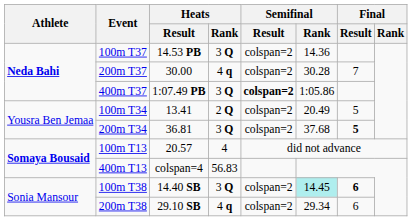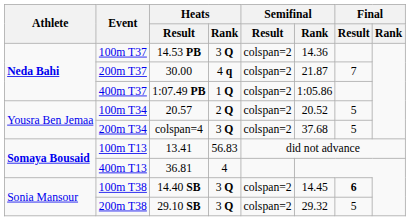(317, 72) 30.28 -> (315, 72) 21.87
(225, 91) 3 Q -> (225, 91) 1 Q
(269, 91) bold -> (268, 91) normal
(179, 110) 13.41 -> (179, 110) 20.57
(317, 110) 20.49 -> (315, 110) 20.52
(179, 129) 36.81 -> (179, 129) colspan=4
(356, 129) bold -> (354, 129) normal
(179, 149) 20.57 -> (179, 149) 13.41
(225, 149) 4 -> (225, 149) 56.83
(179, 168) colspan=4 -> (179, 168) 36.81
(225, 168) 56.83 -> (225, 168) 4
(317, 187) paleturquoise background -> (315, 187) no background
(225, 206) 4 q -> (225, 206) 3 Q
(317, 206) 29.34 -> (315, 206) 29.32
(356, 206) 6 -> (354, 206) 5
